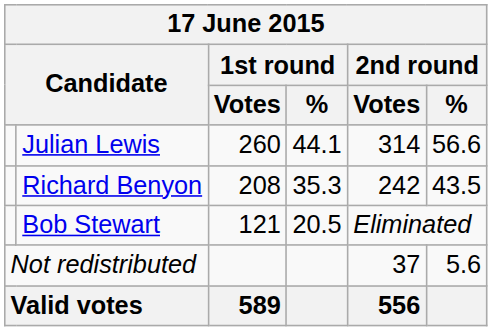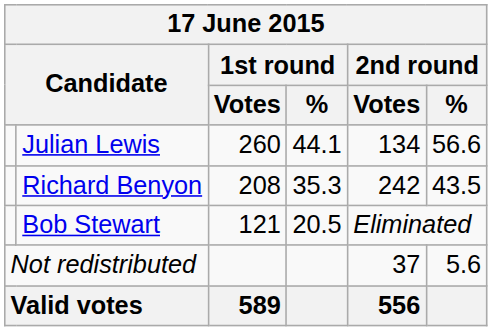(399, 144) 314 -> (399, 144) 134
